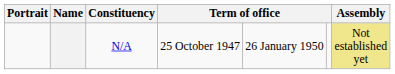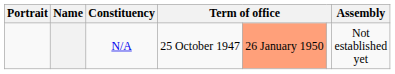(284, 45) no background -> (284, 45) lightsalmon background
(361, 45) khaki background -> (361, 45) no background
